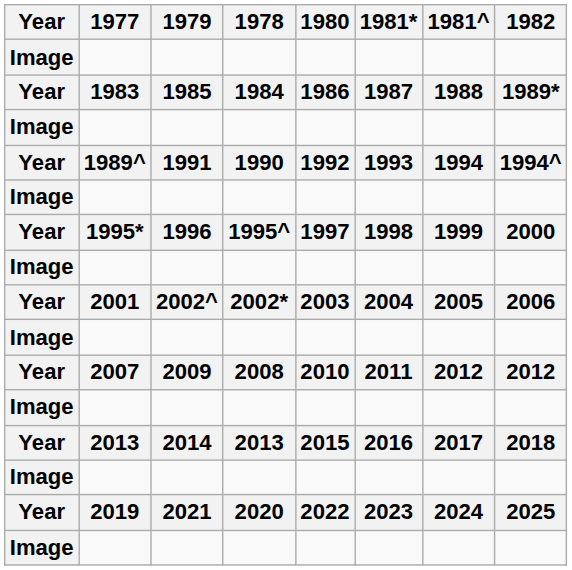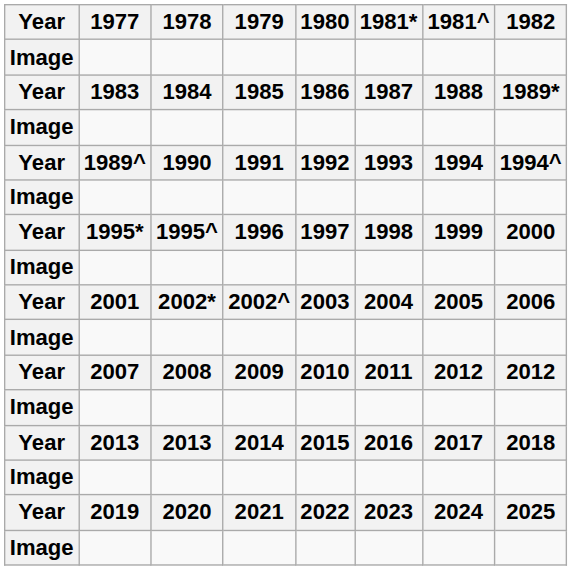columns swapped: (259, 22) <-> (187, 22)
